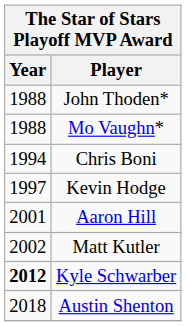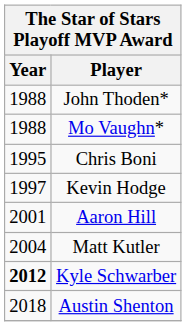(28, 158) 1994 -> (28, 158) 1995
(28, 246) 2002 -> (28, 246) 2004
